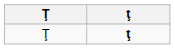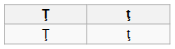(128, 34) bold -> (128, 34) normal
